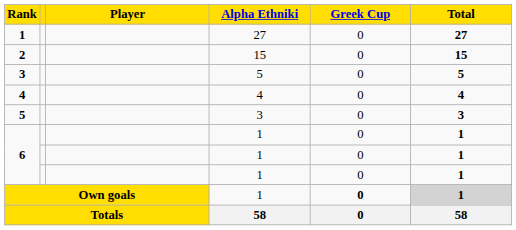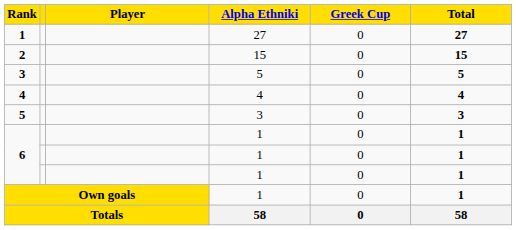(360, 194) bold -> (360, 194) normal
(461, 194) lightgrey background -> (461, 194) no background
